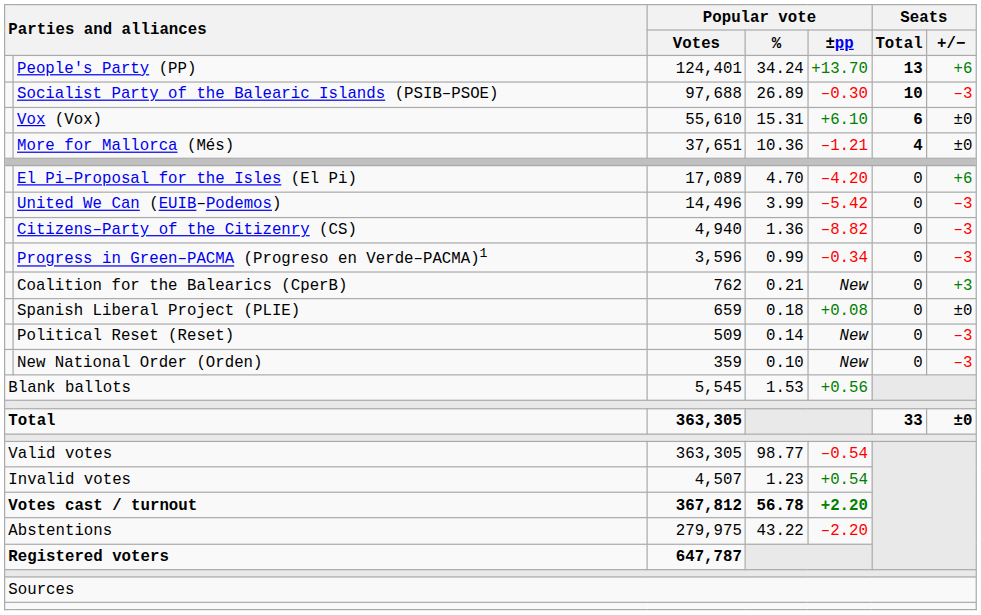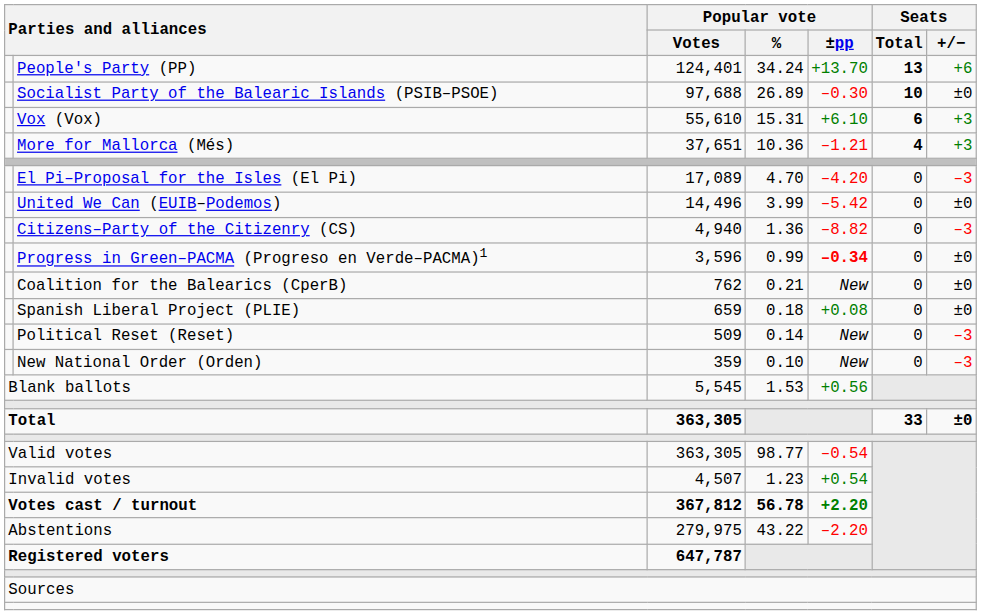(963, 94) –3 -> (963, 94) ±0
(963, 120) ±0 -> (963, 120) +3
(963, 146) ±0 -> (963, 146) +3
(963, 179) +6 -> (963, 179) –3
(963, 204) –3 -> (963, 204) ±0
(844, 258) normal -> (844, 258) bold
(963, 258) –3 -> (963, 258) ±0
(963, 285) +3 -> (963, 285) ±0
